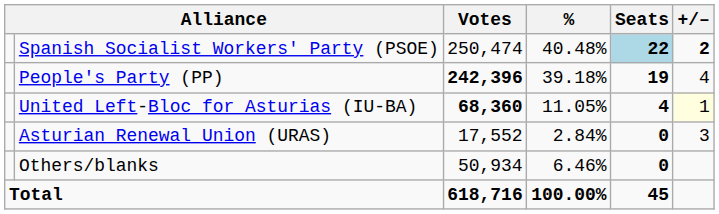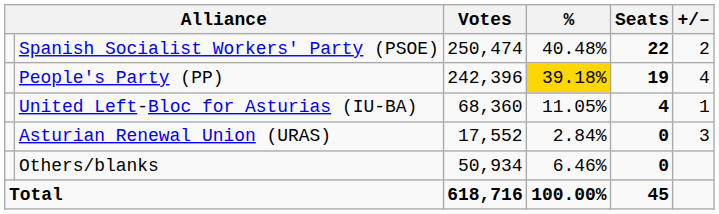(658, 49) lightblue background -> (658, 49) no background
(704, 49) bold -> (704, 49) normal
(485, 78) bold -> (485, 78) normal
(574, 78) no background -> (574, 78) gold background
(490, 107) bold -> (490, 107) normal
(704, 107) lightyellow background -> (704, 107) no background
